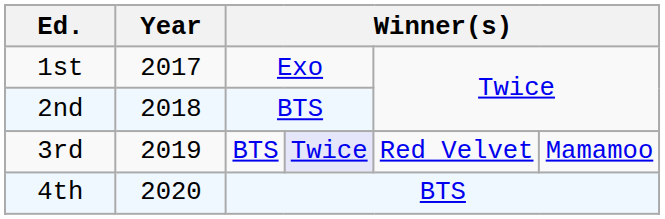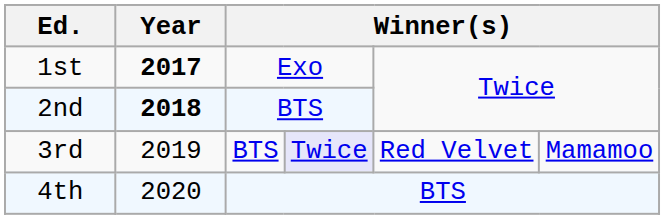(171, 68) normal -> (171, 68) bold
(171, 109) normal -> (171, 109) bold
